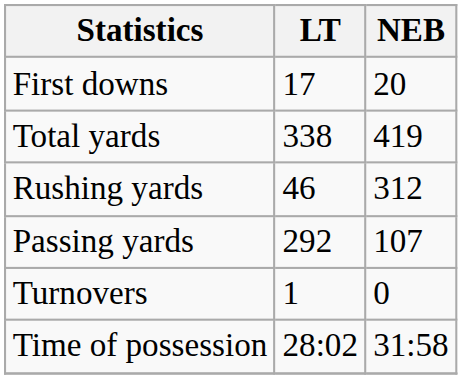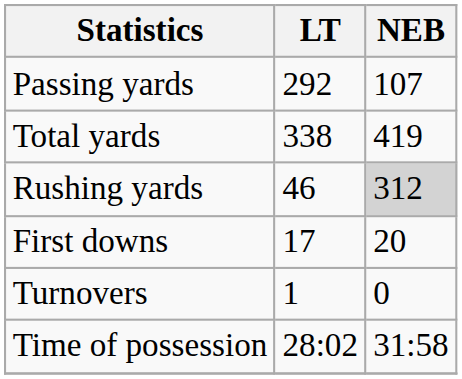rows swapped: (90, 83) <-> (103, 240)
(398, 188) no background -> (398, 188) lightgrey background
